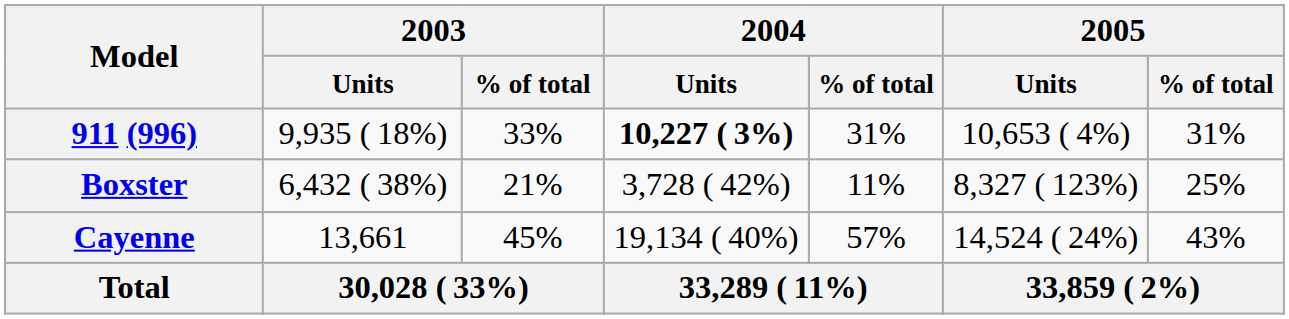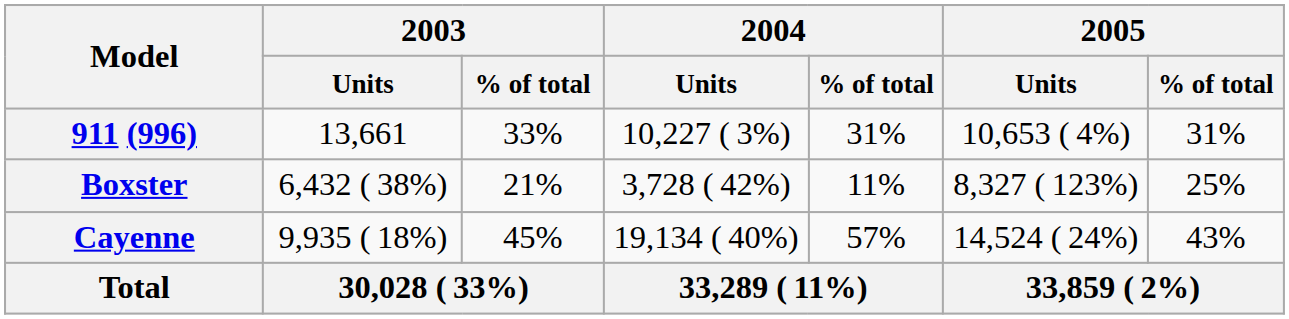(363, 133) 9,935 ( 18%) -> (363, 133) 13,661
(706, 133) bold -> (706, 133) normal
(363, 236) 13,661 -> (363, 236) 9,935 ( 18%)
